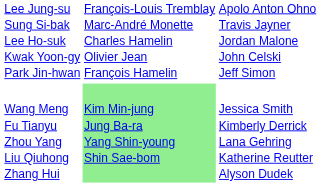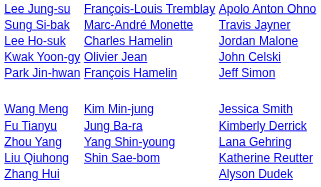(130, 134) lightgreen background -> (130, 134) no background
